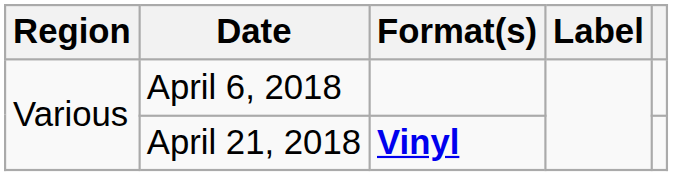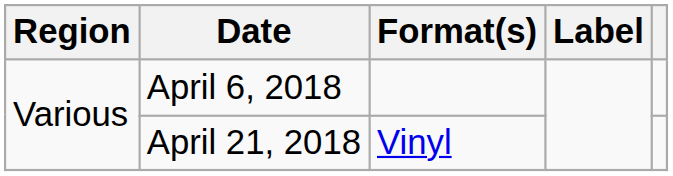(418, 142) bold -> (414, 142) normal
